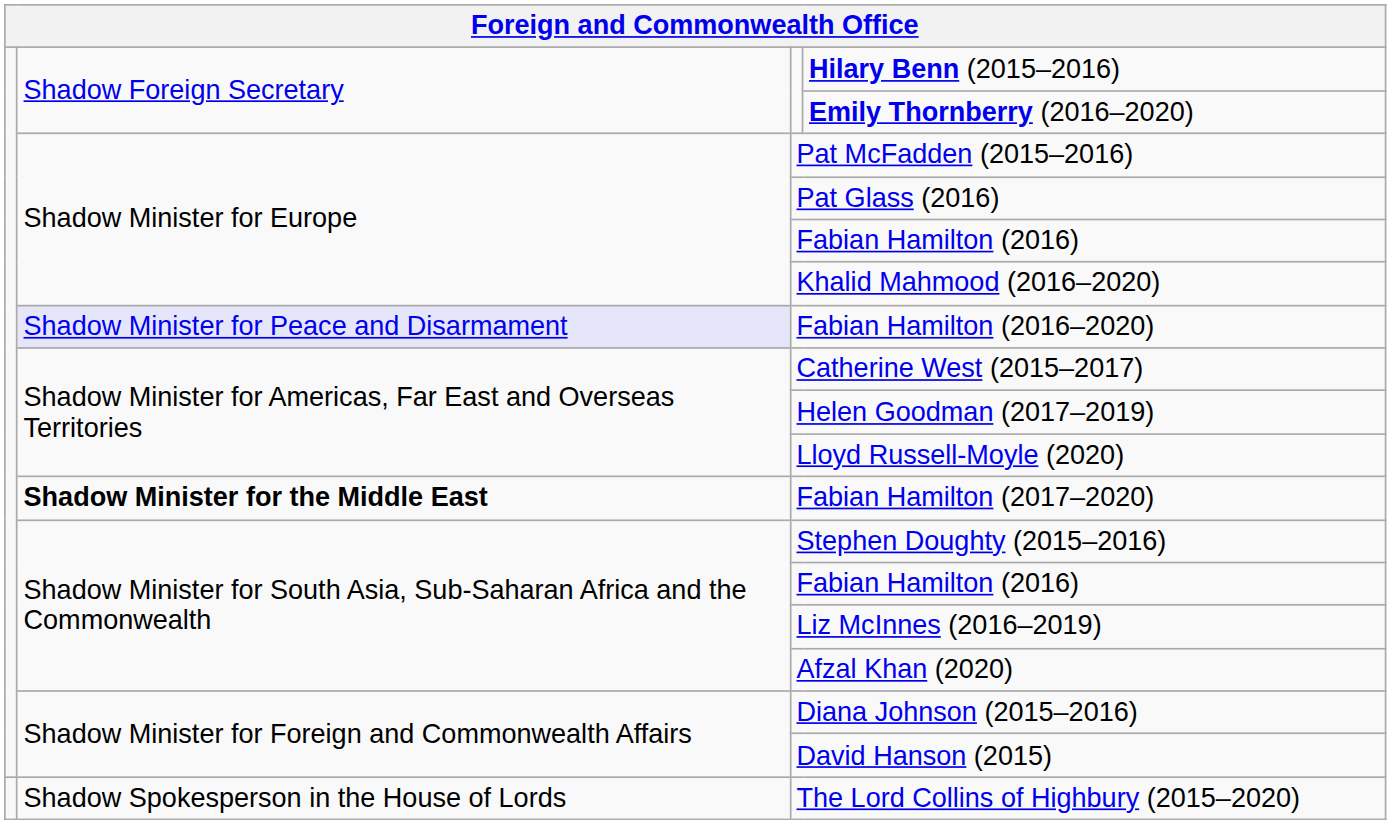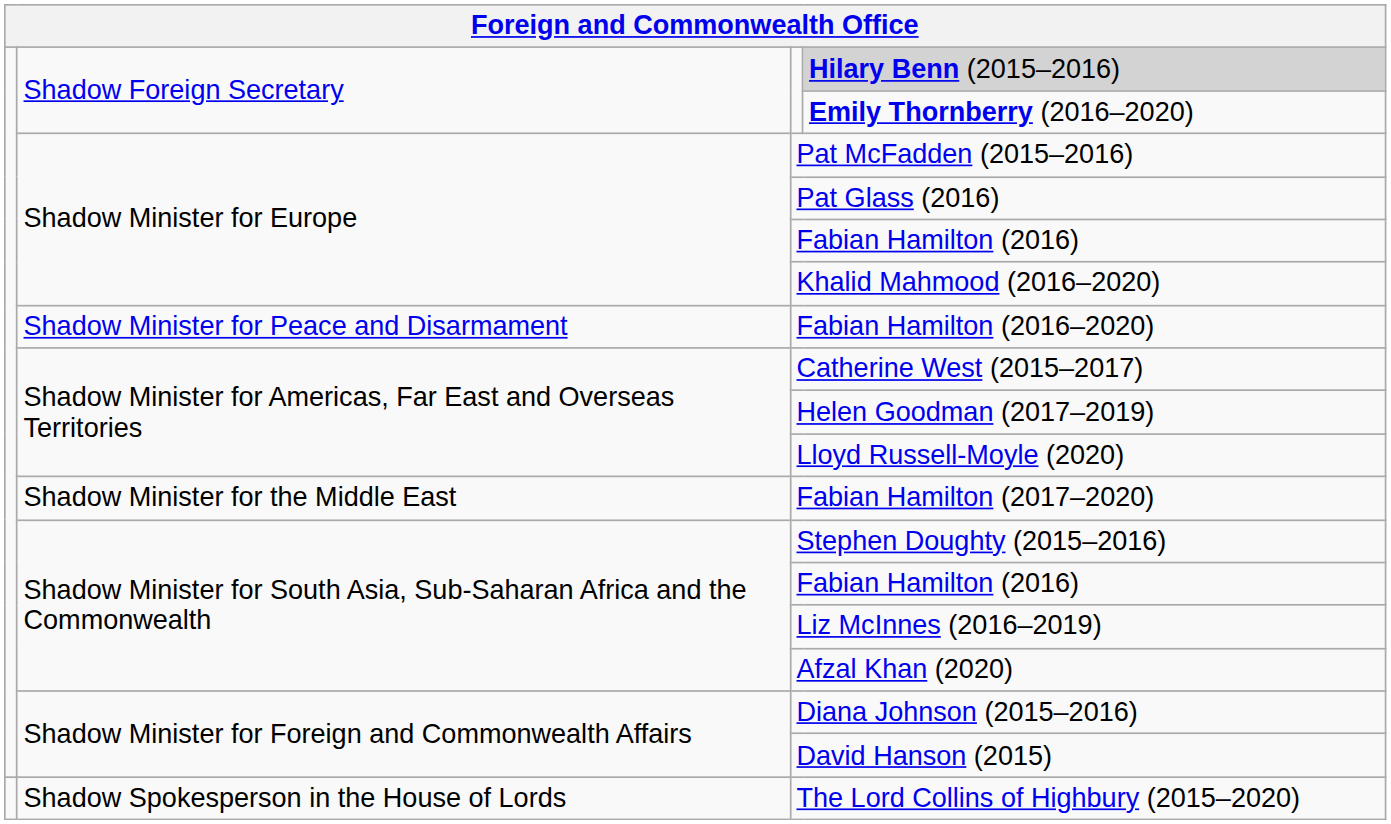(965, 68) no background -> (965, 68) lightgrey background
(296, 326) lavender background -> (296, 326) no background
(256, 497) bold -> (240, 497) normal
